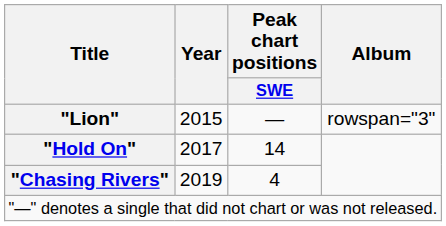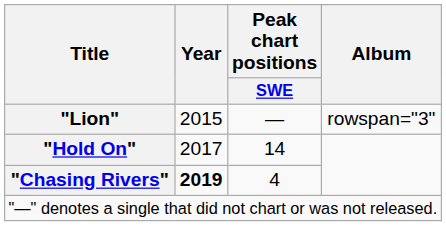(201, 180) normal -> (201, 180) bold
